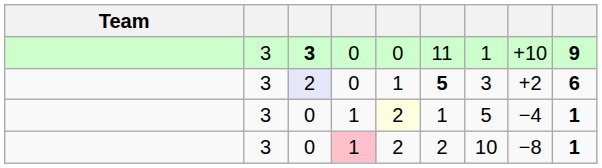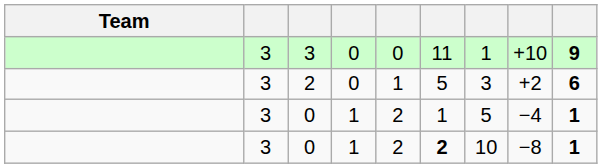(310, 53) bold -> (310, 53) normal
(310, 84) lavender background -> (310, 84) no background
(442, 84) bold -> (442, 84) normal
(398, 116) lightyellow background -> (398, 116) no background
(354, 147) pink background -> (354, 147) no background
(442, 147) normal -> (442, 147) bold
